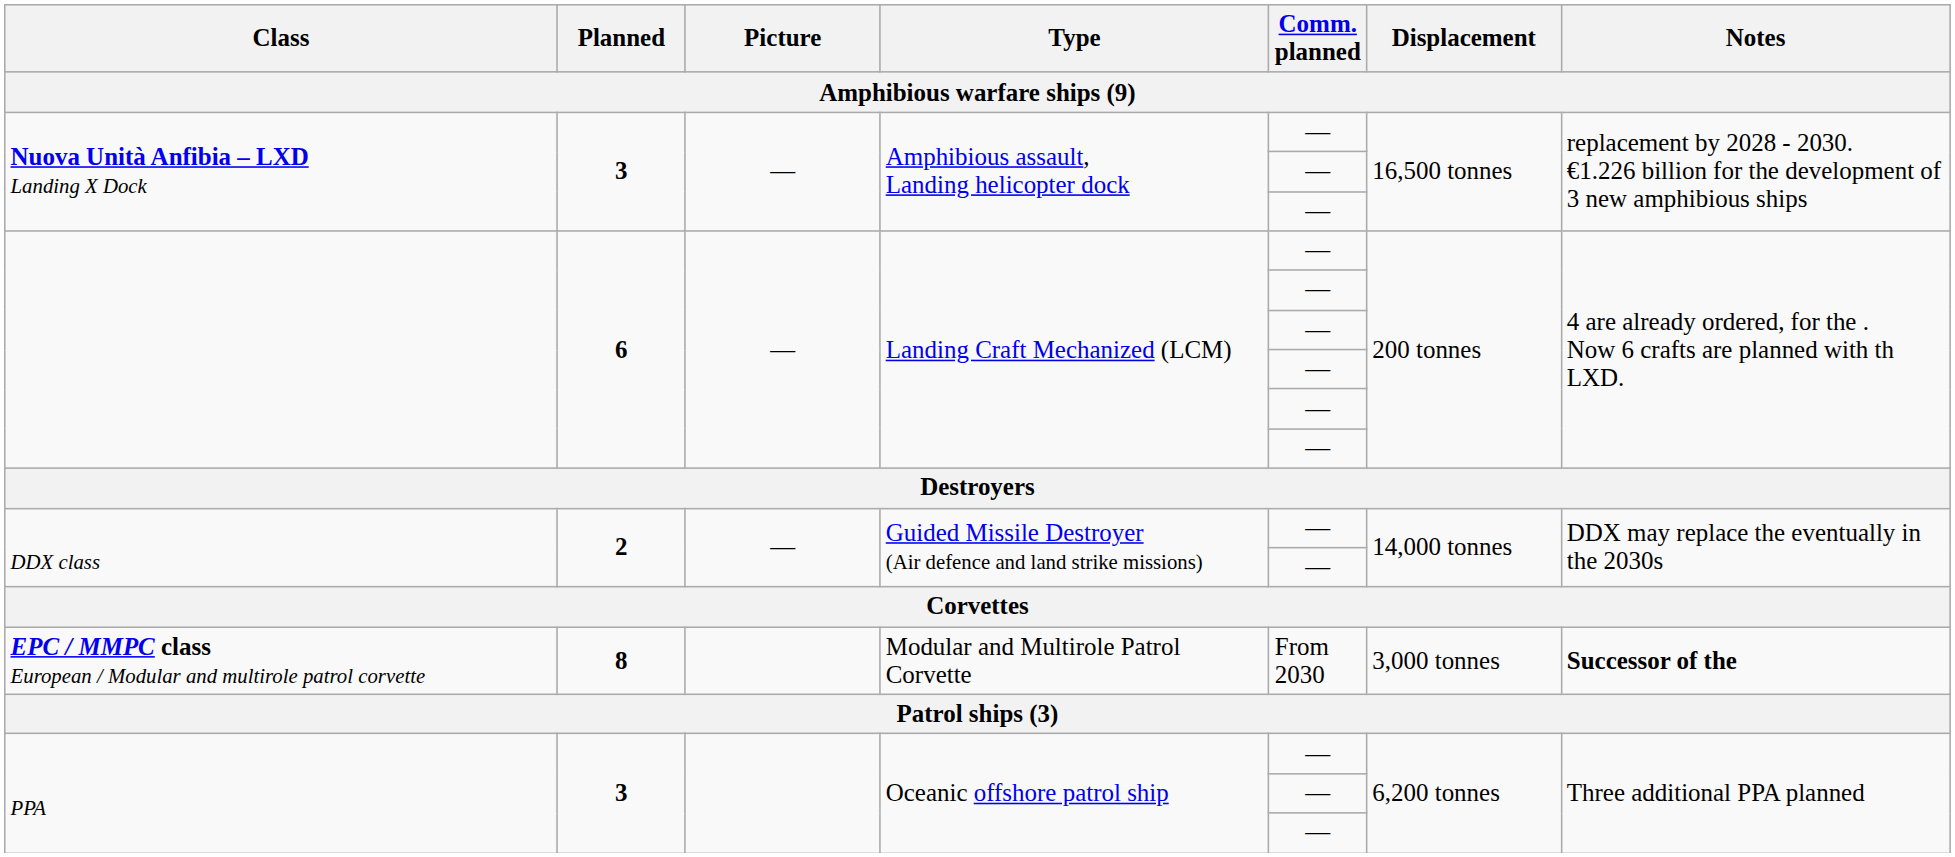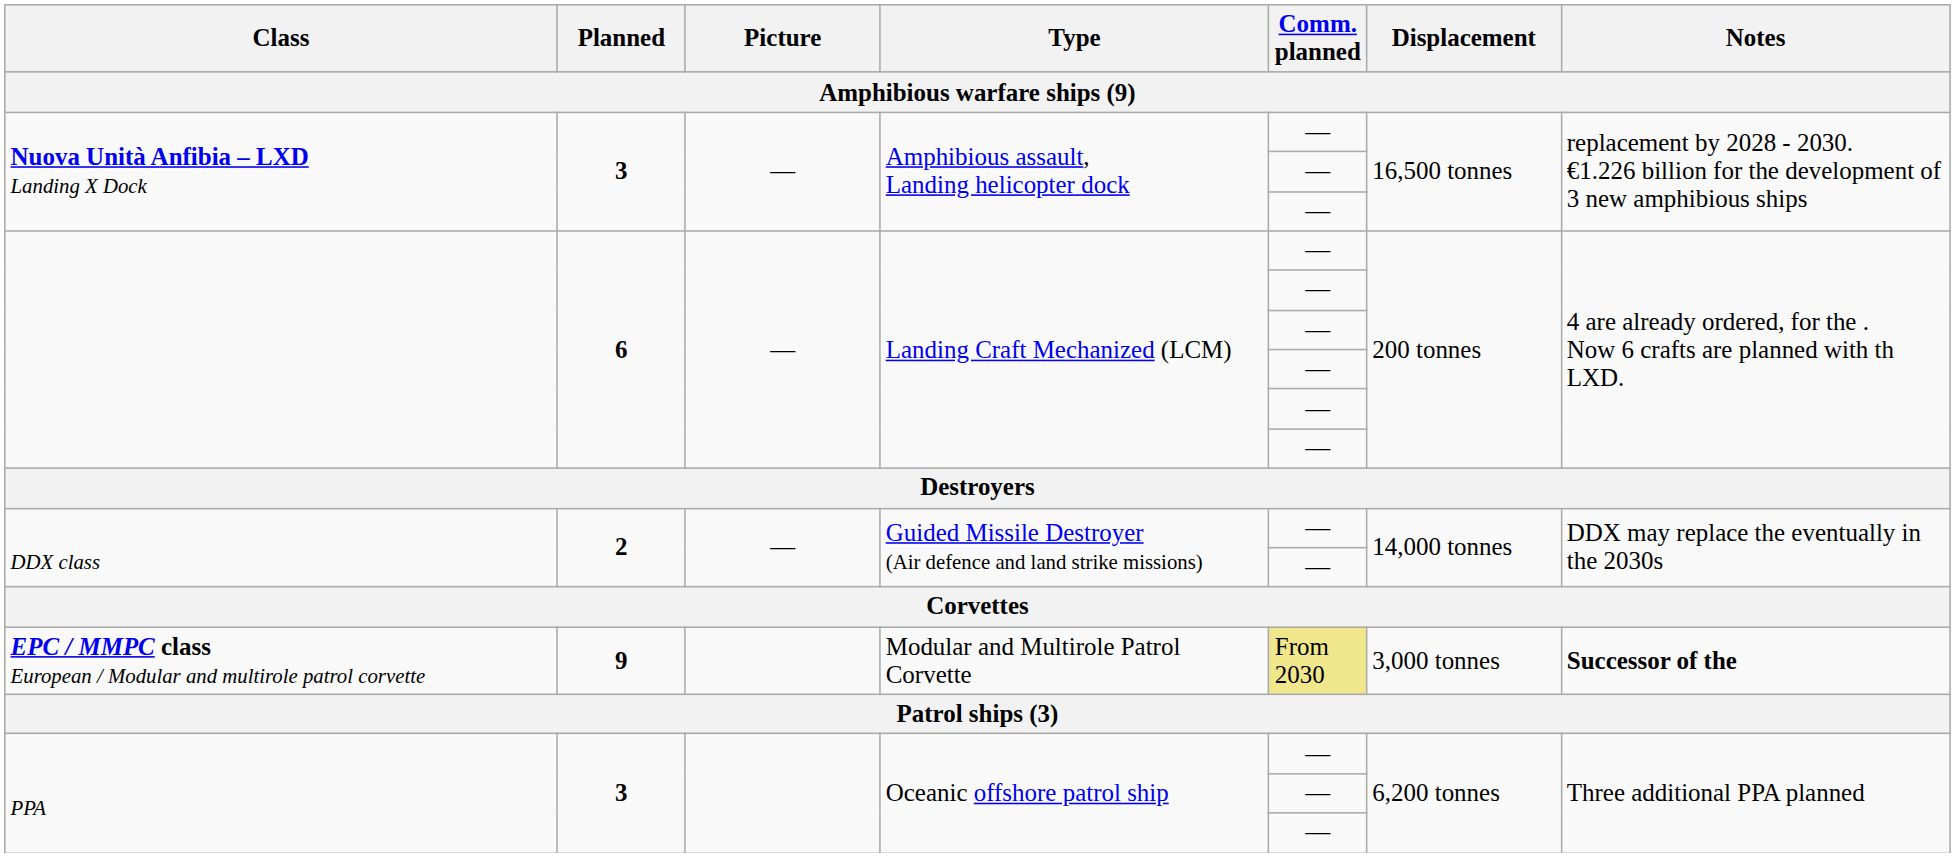(621, 660) 8 -> (621, 660) 9
(1302, 660) no background -> (1302, 660) khaki background
